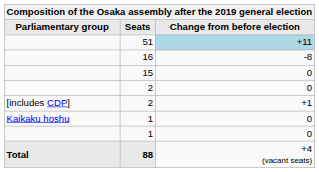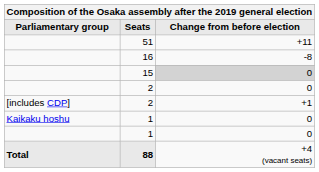(304, 42) lightblue background -> (304, 42) no background
(310, 73) no background -> (310, 73) lightgrey background
